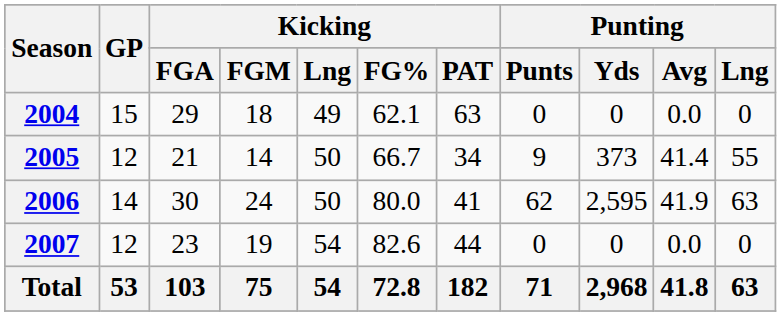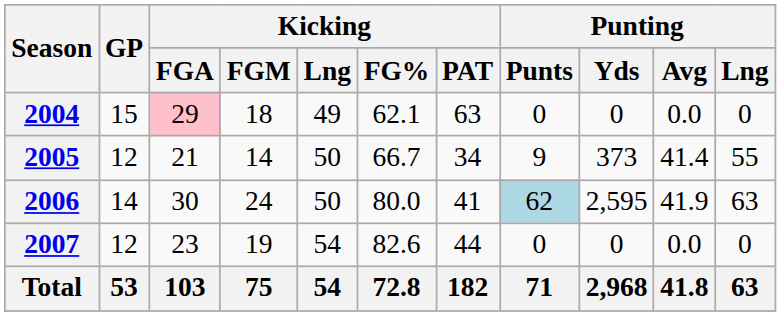(185, 113) no background -> (185, 113) pink background
(539, 200) no background -> (539, 200) lightblue background
